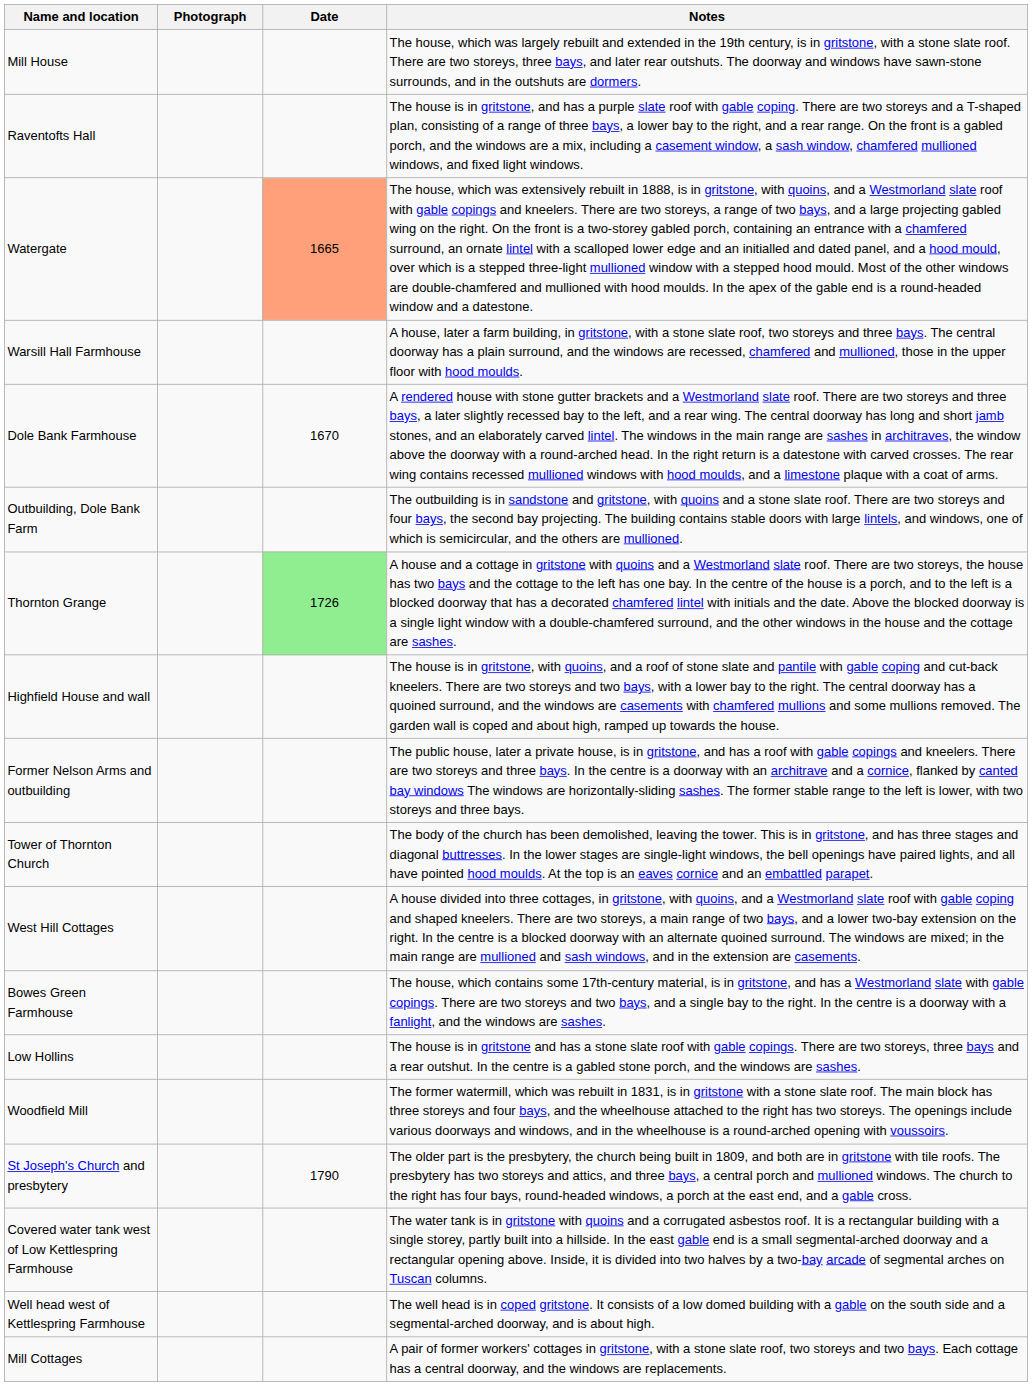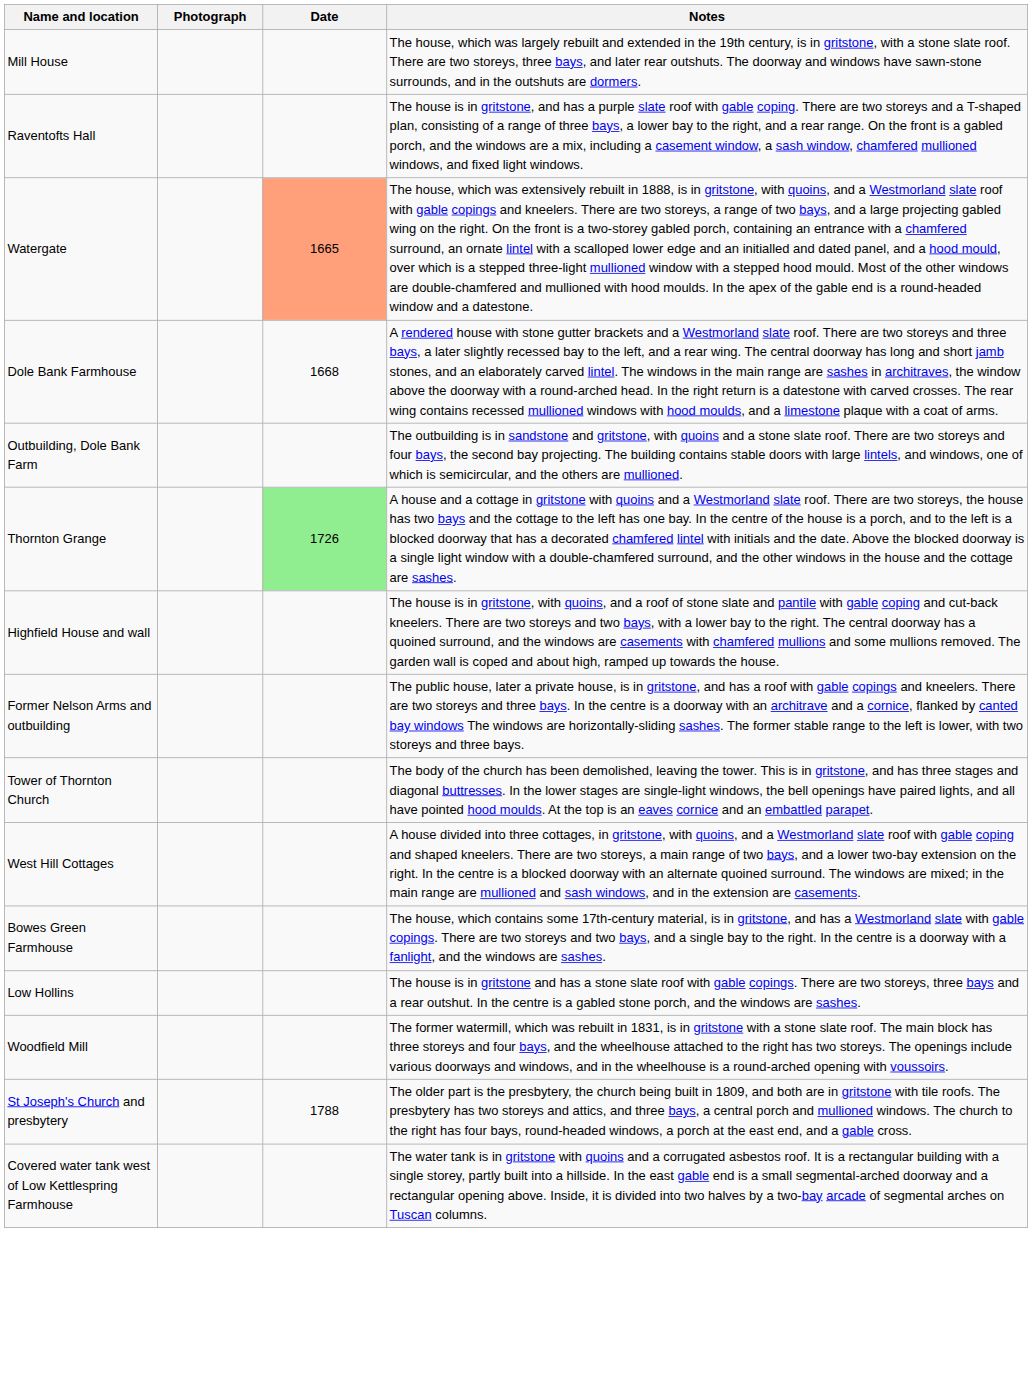- row: (74, 352)
(325, 435) 1670 -> (325, 371) 1668
(325, 1176) 1790 -> (325, 1111) 1788
- row: (76, 1314)
- row: (45, 1359)
